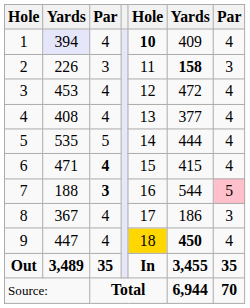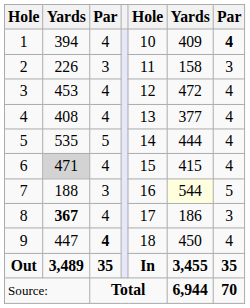(66, 41) lavender background -> (66, 41) no background
(148, 41) bold -> (148, 41) normal
(229, 41) normal -> (229, 41) bold
(190, 66) bold -> (190, 66) normal
(66, 166) no background -> (66, 166) lightgrey background
(105, 166) bold -> (105, 166) normal
(105, 191) bold -> (105, 191) normal
(190, 191) no background -> (190, 191) lightyellow background
(229, 191) pink background -> (229, 191) no background
(66, 215) normal -> (66, 215) bold
(105, 240) normal -> (105, 240) bold
(148, 240) gold background -> (148, 240) no background
(190, 240) bold -> (190, 240) normal
